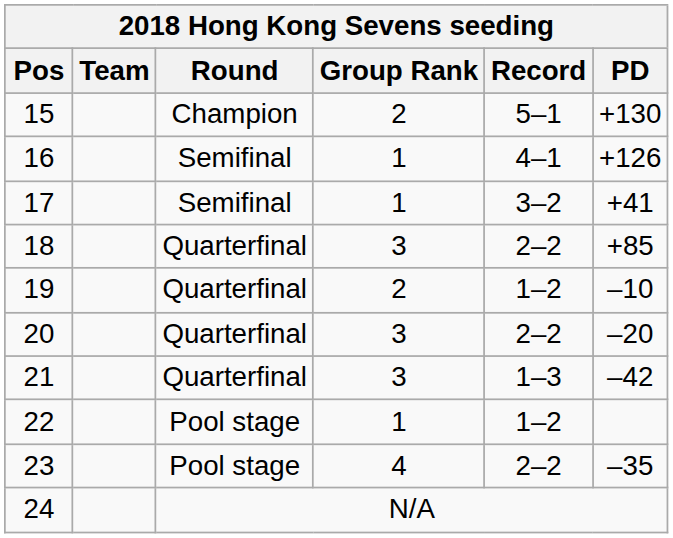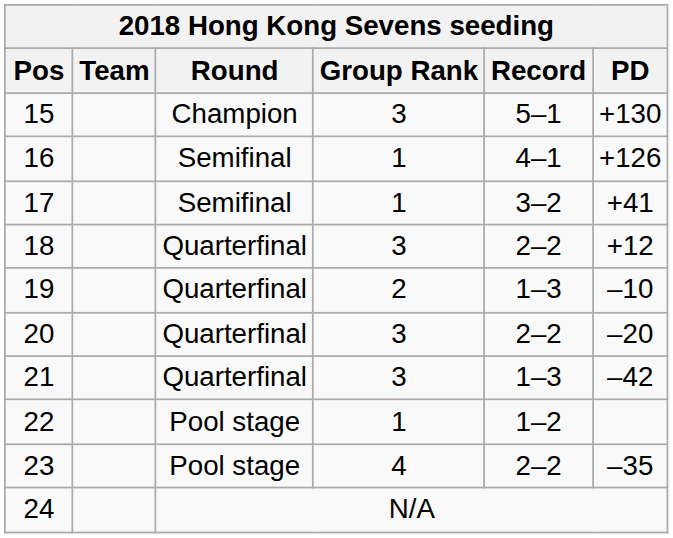(399, 114) 2 -> (399, 114) 3
(630, 245) +85 -> (630, 245) +12
(539, 289) 1–2 -> (539, 289) 1–3
